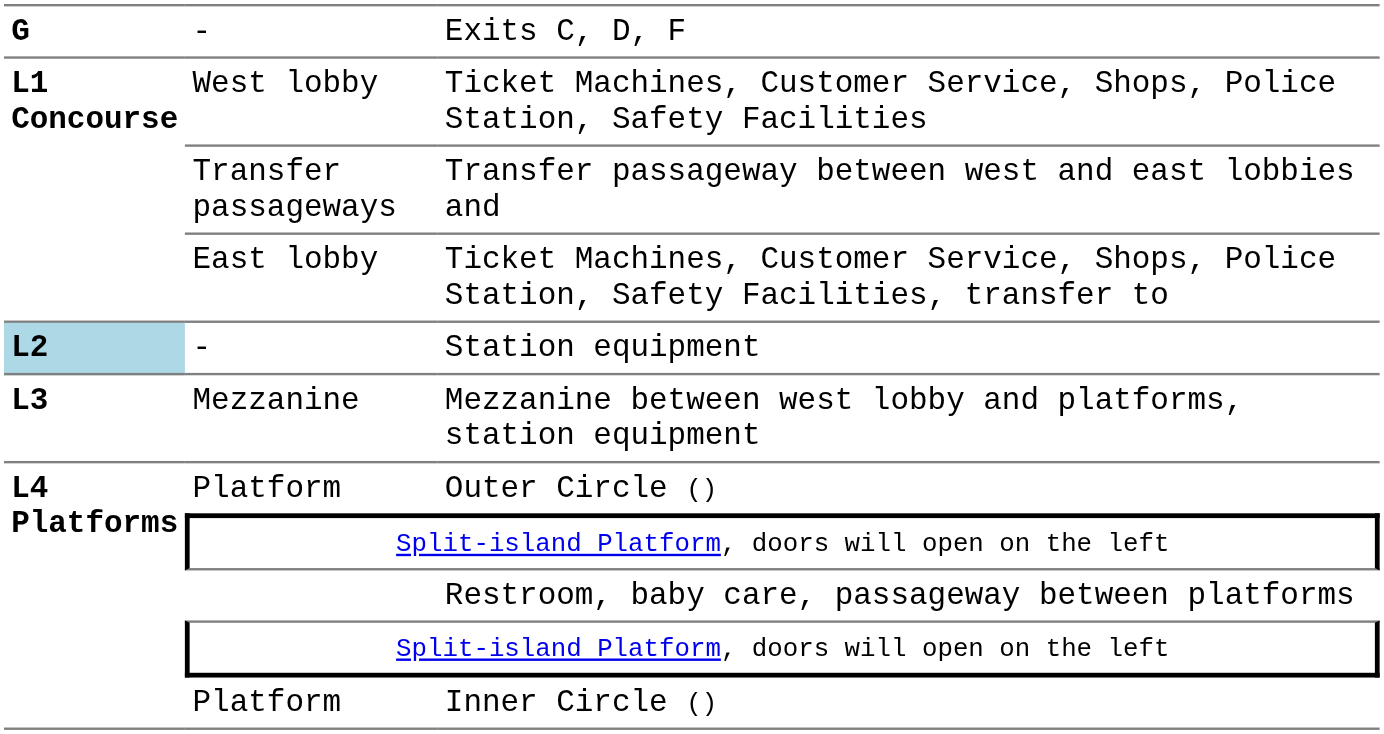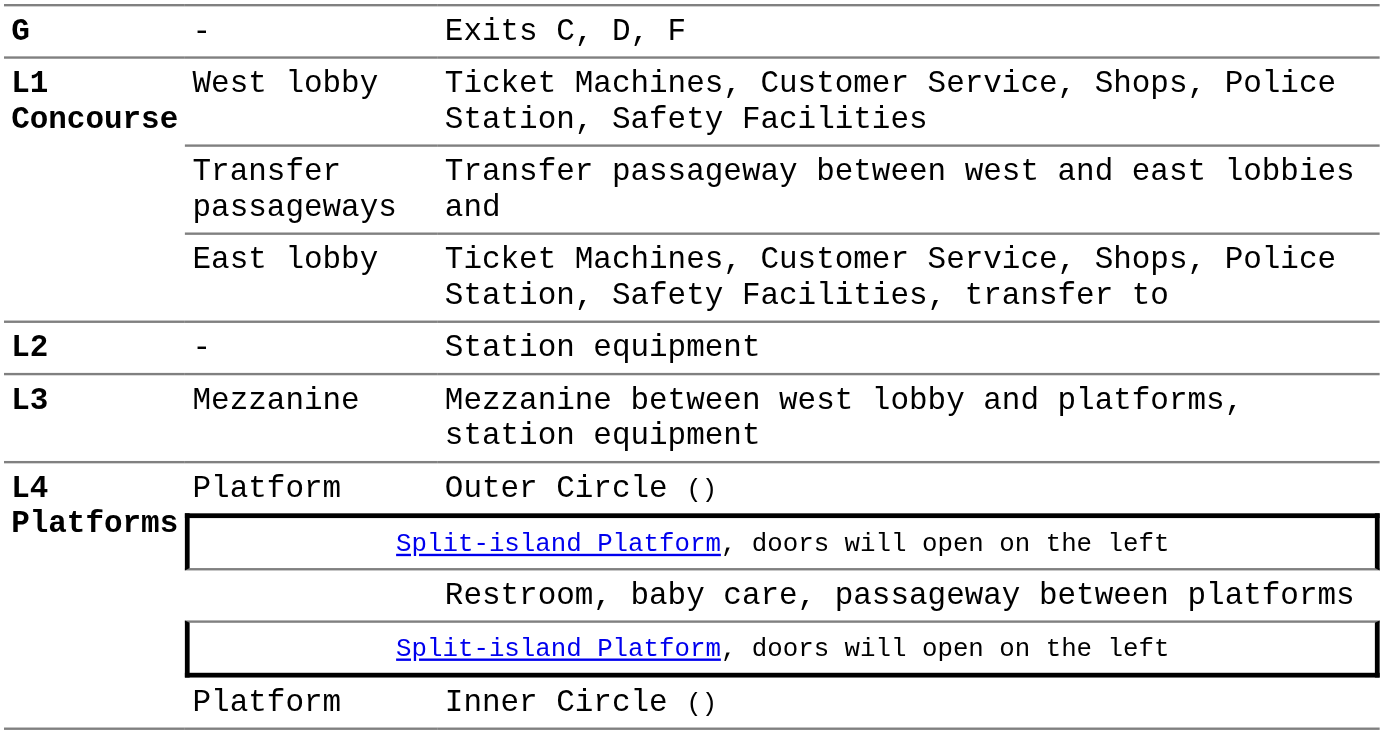(30, 348) lightblue background -> (30, 348) no background
